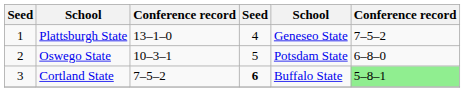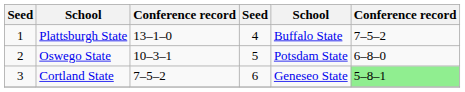(311, 35) Geneseo State -> (308, 35) Buffalo State
(255, 76) bold -> (255, 76) normal
(308, 76) Buffalo State -> (311, 76) Geneseo State
